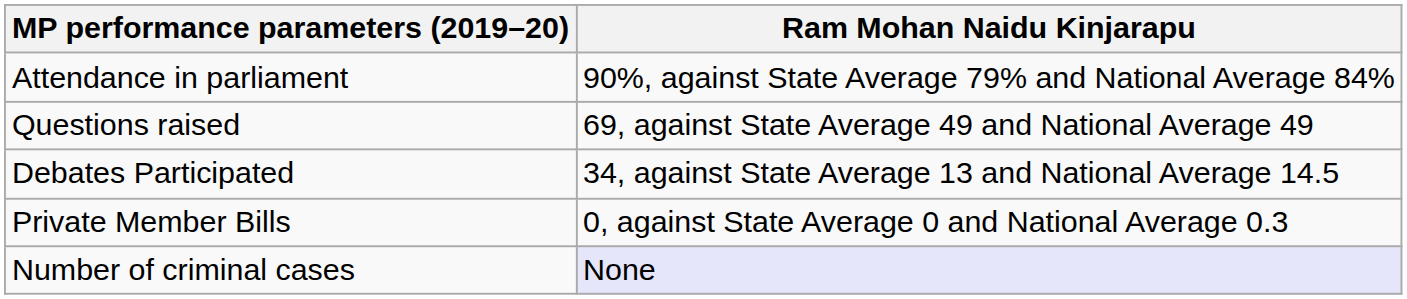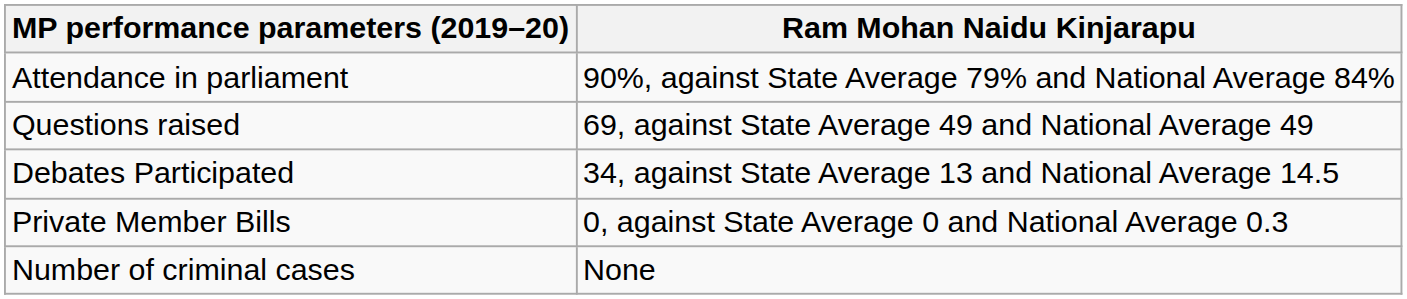(619, 269) lavender background -> (619, 269) no background
